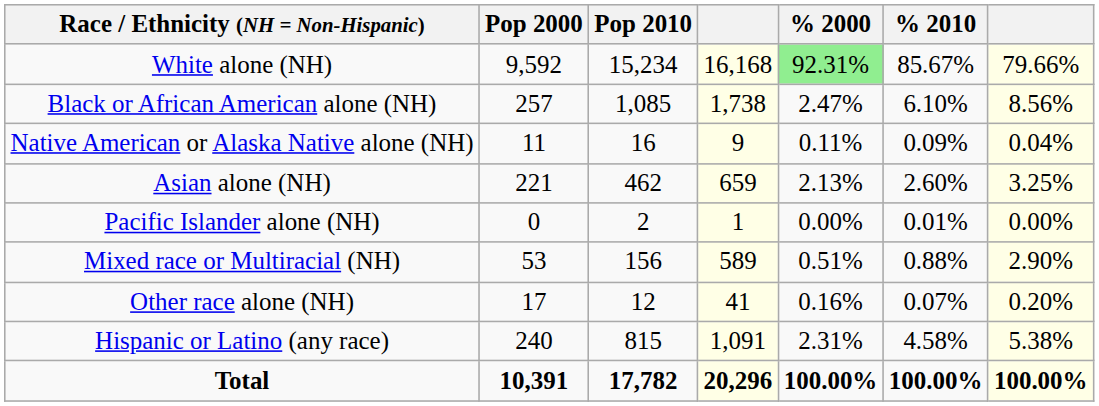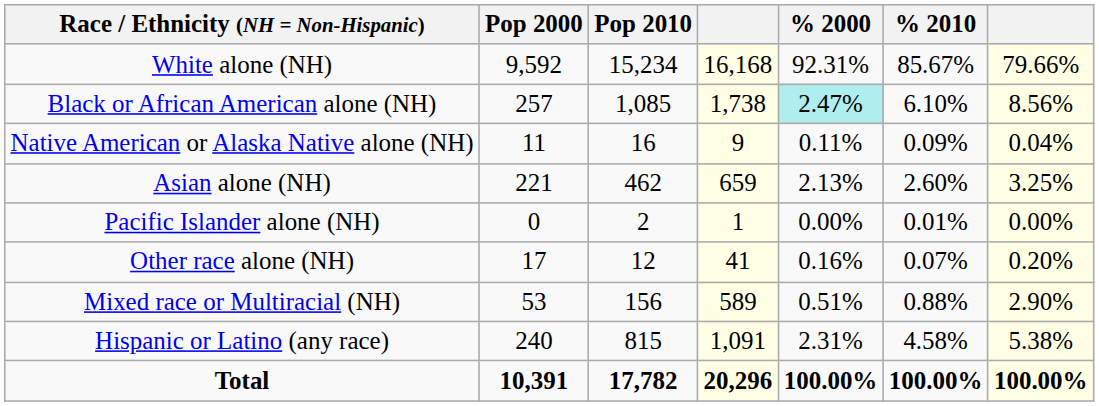(831, 63) lightgreen background -> (831, 63) no background
(831, 103) no background -> (831, 103) paleturquoise background
rows swapped: (242, 301) <-> (242, 261)
